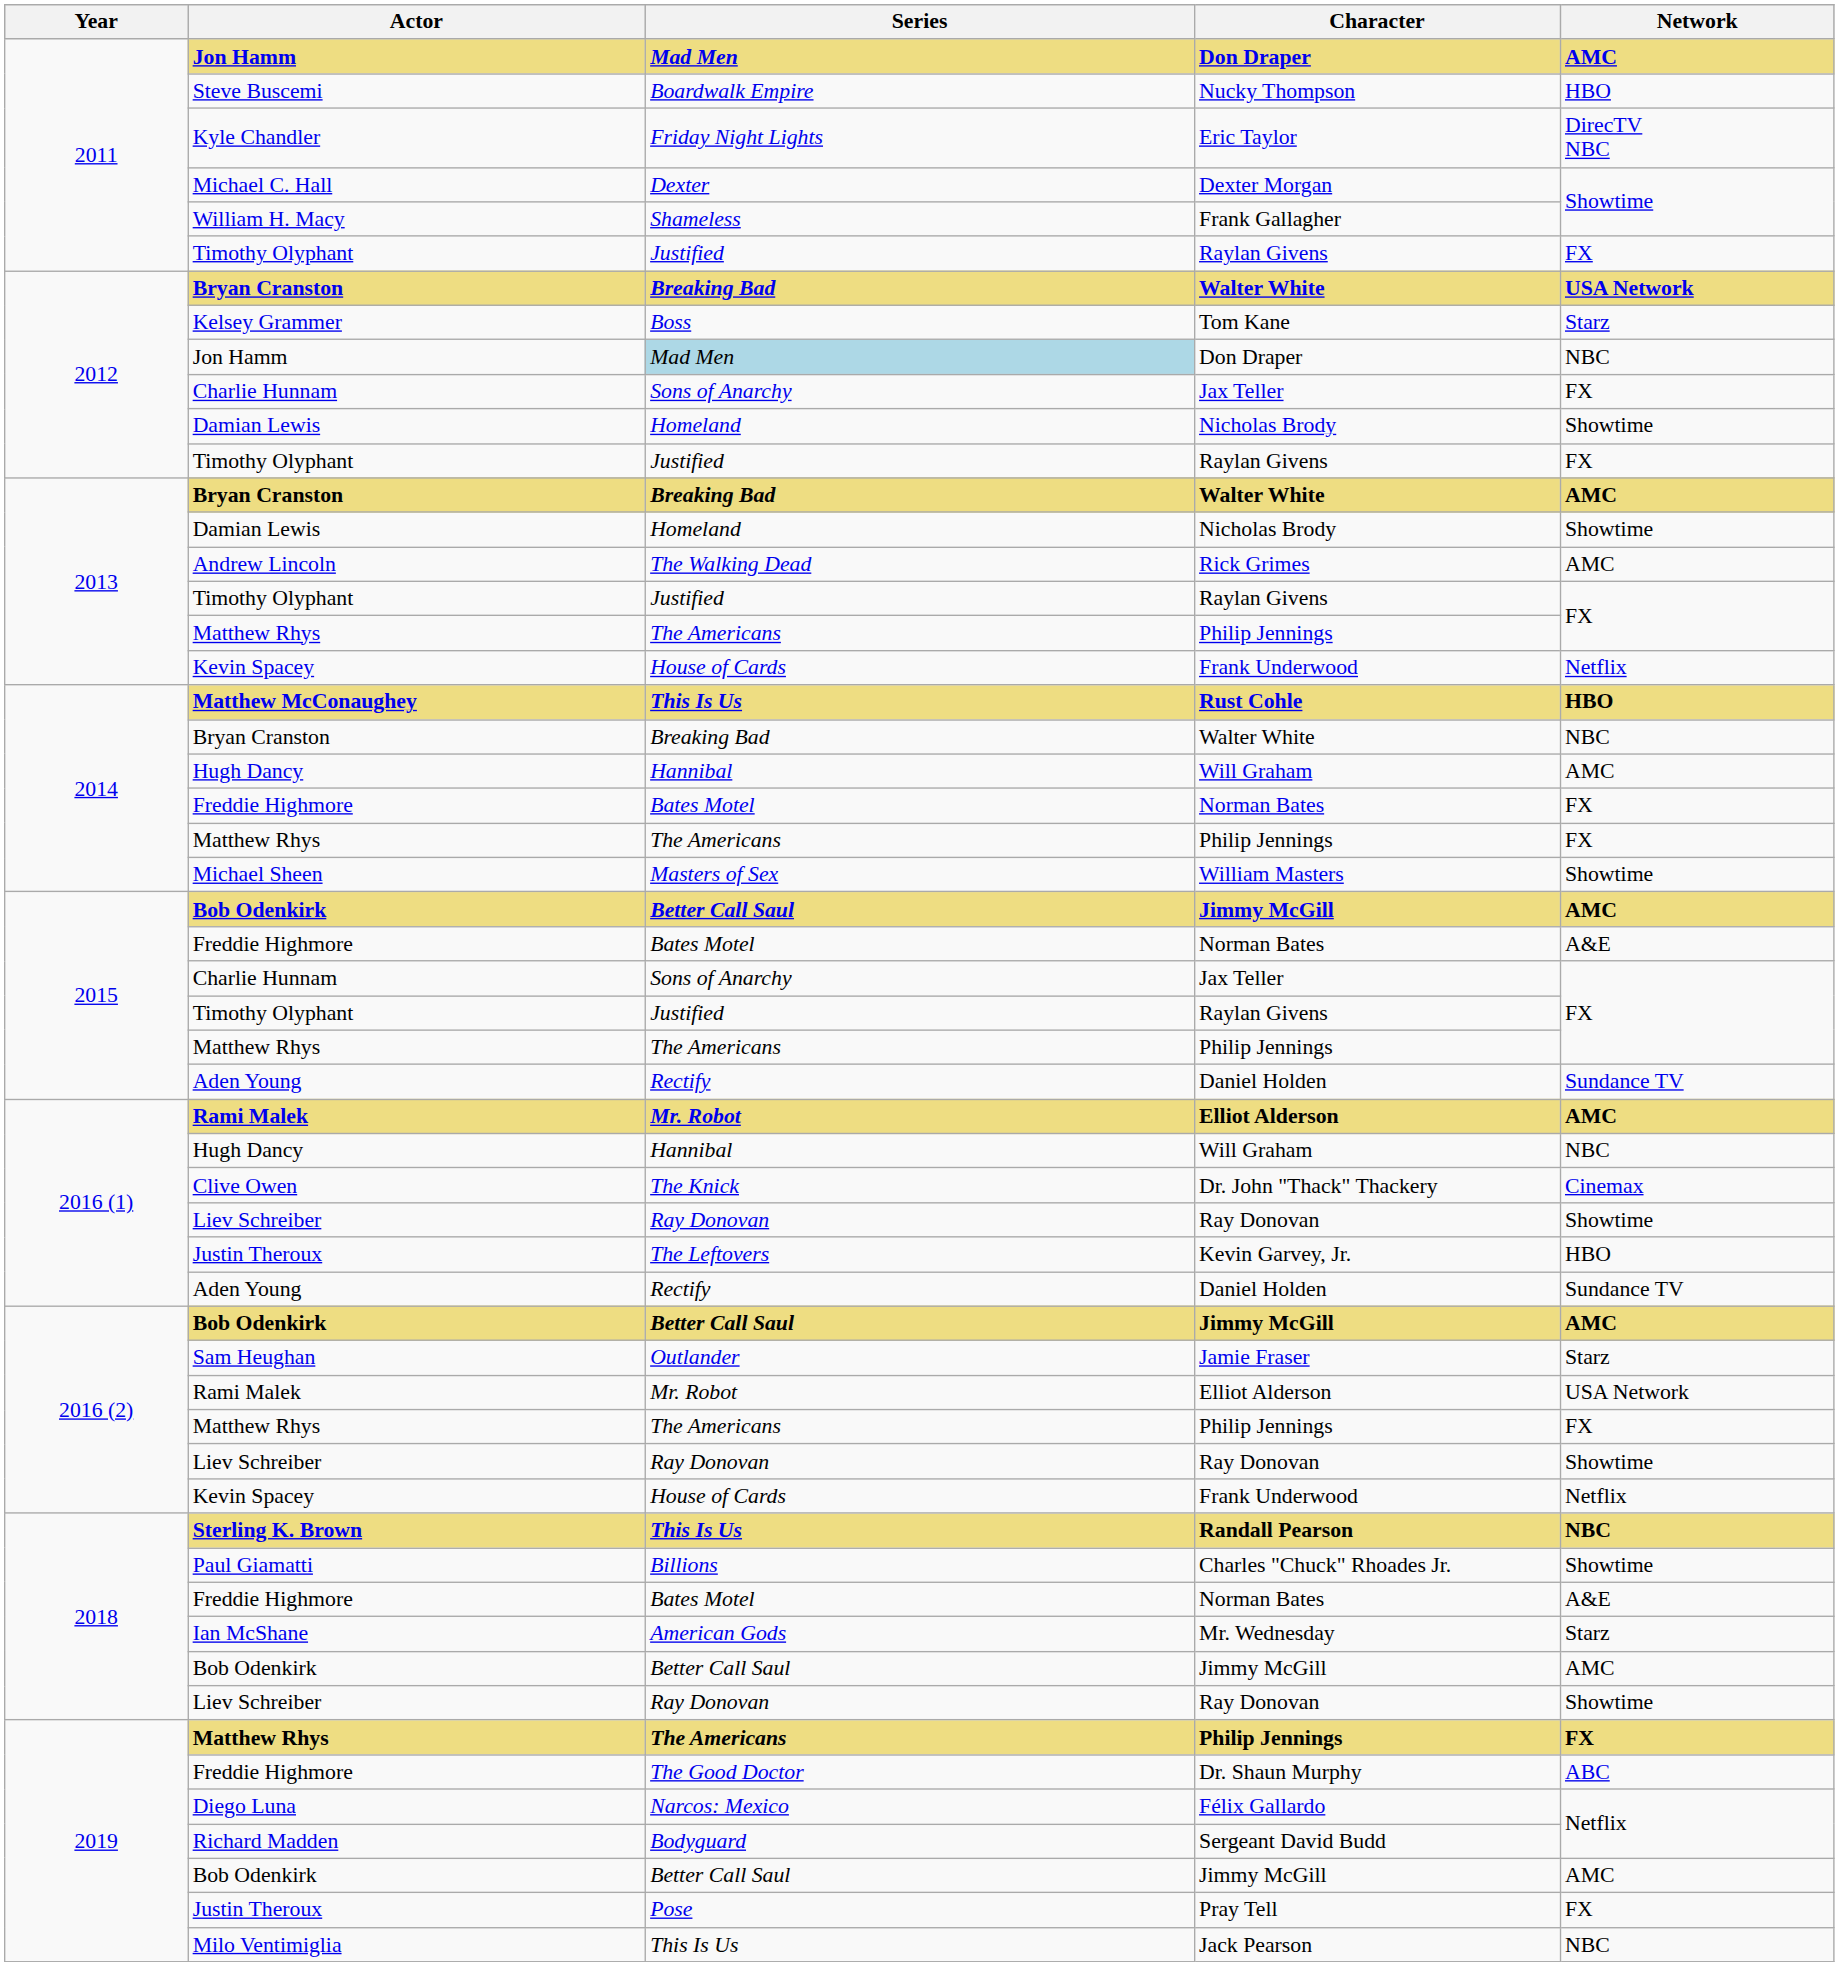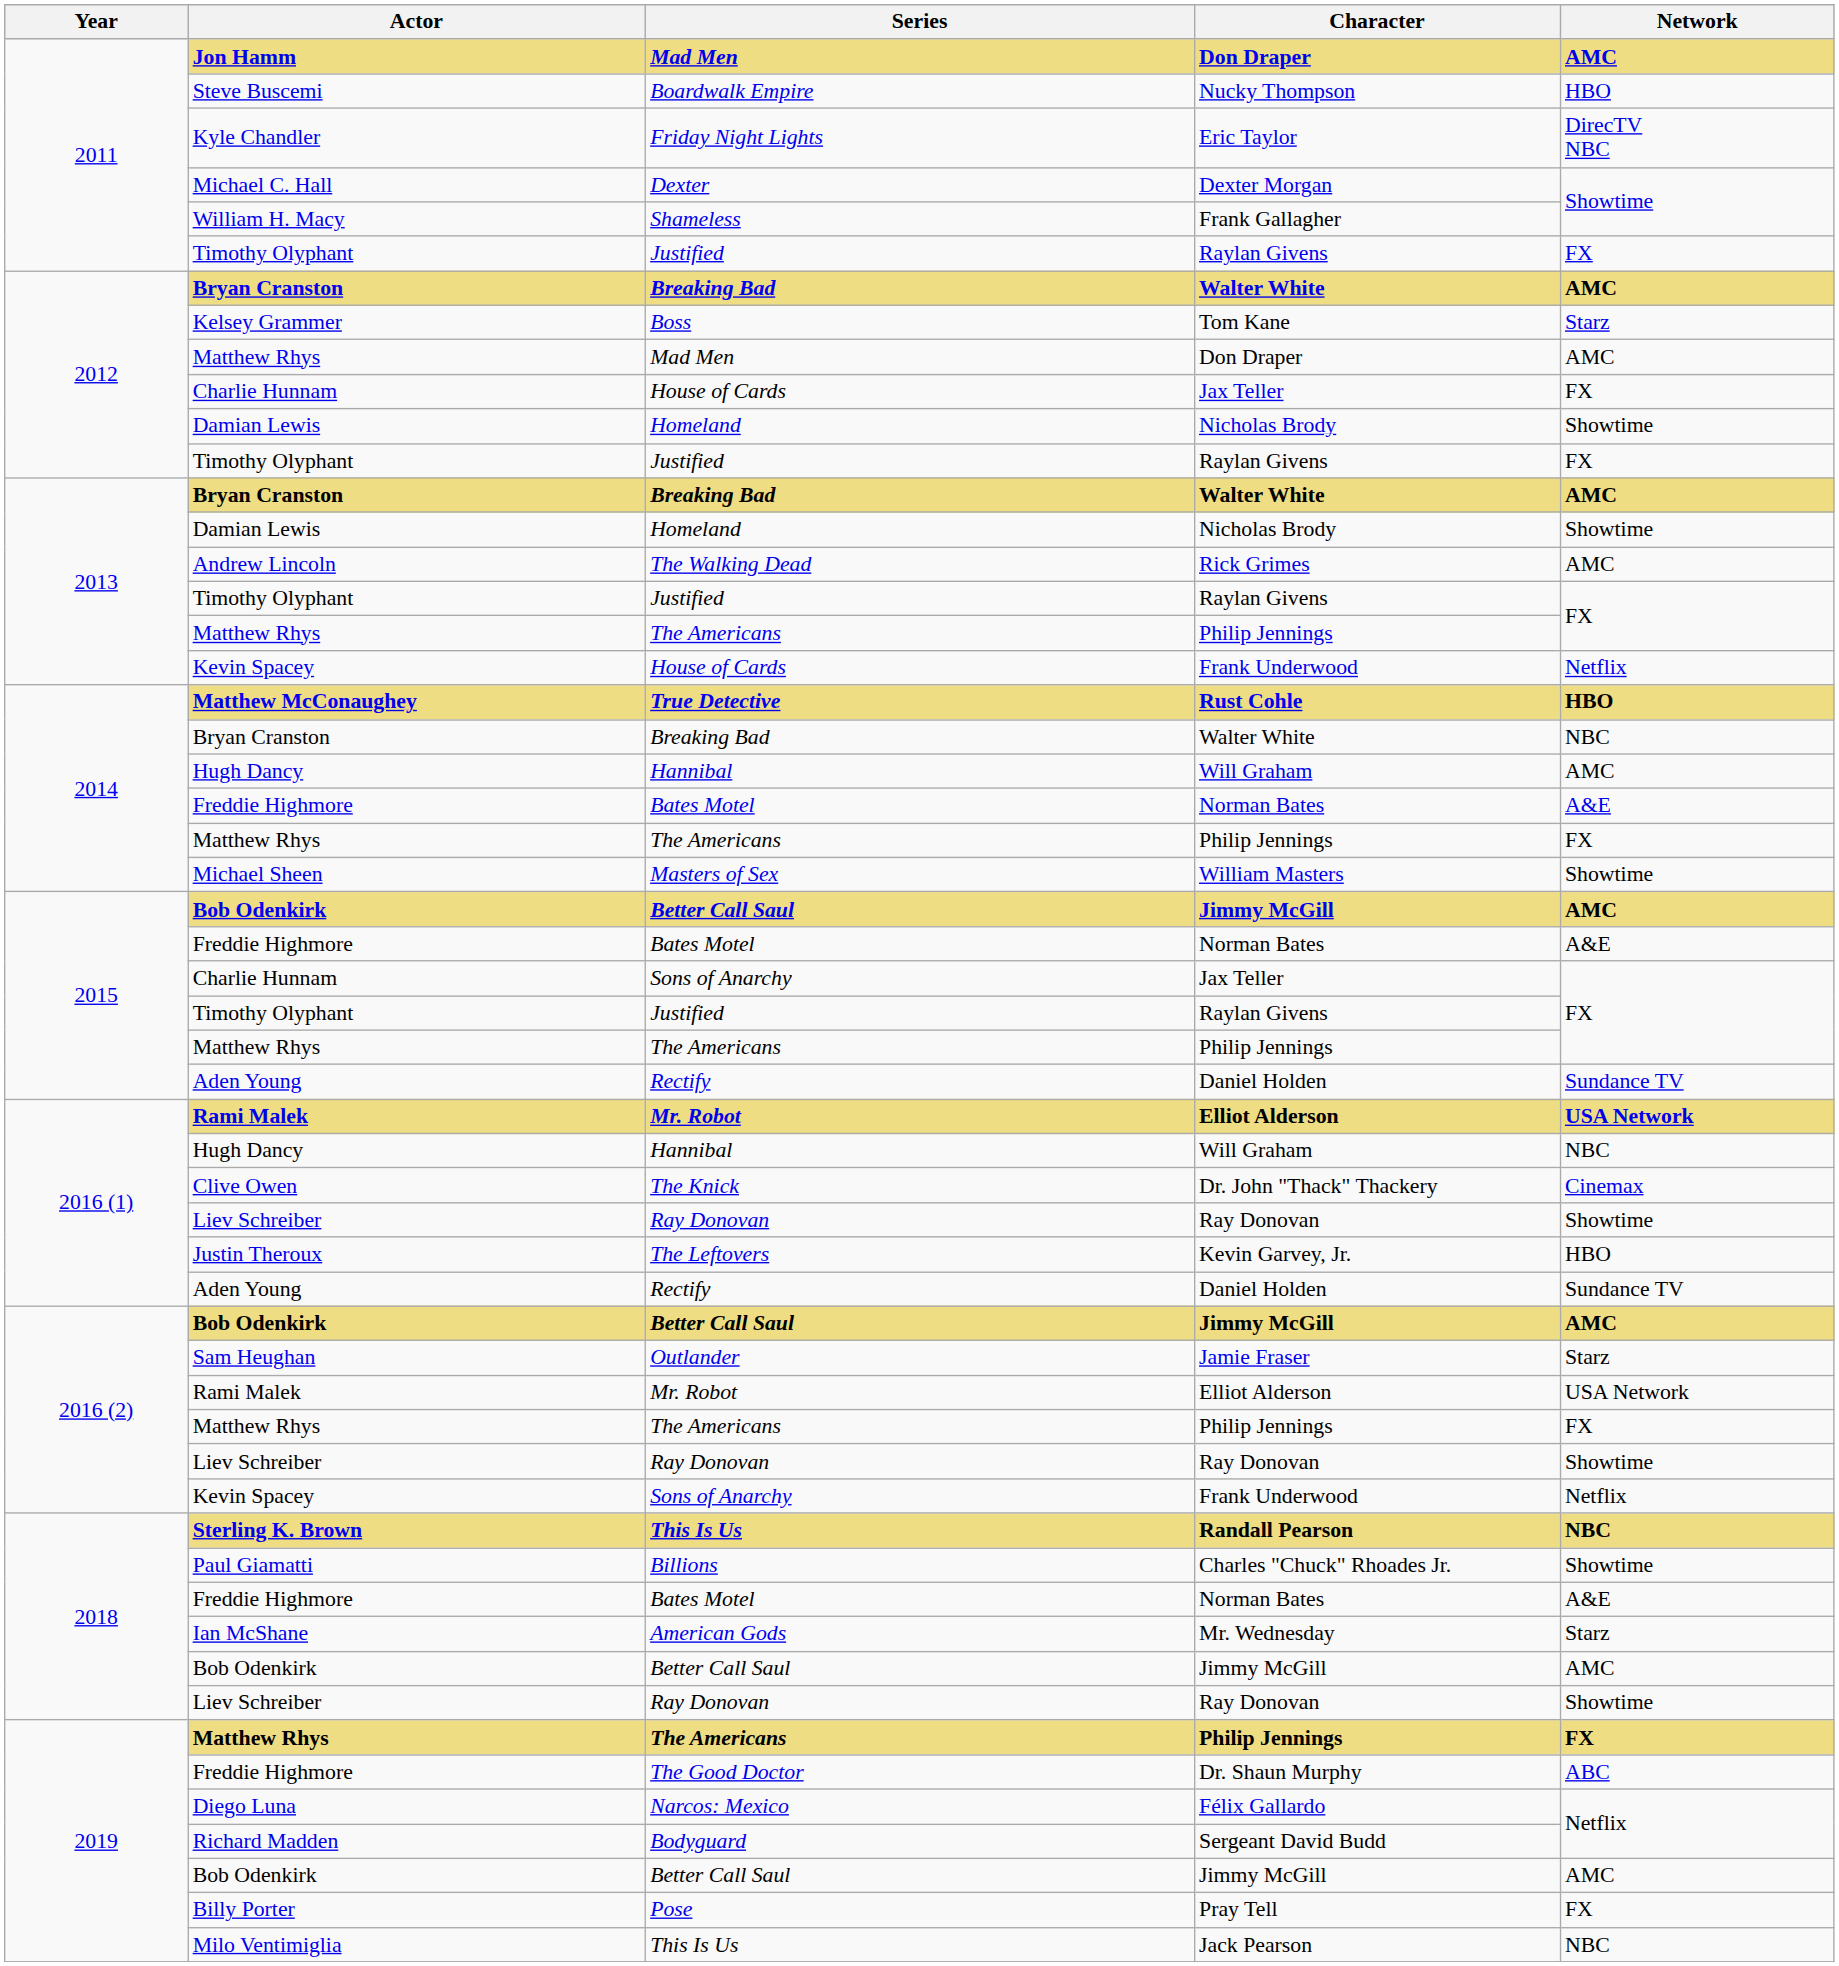(1629, 287) USA Network -> (1591, 287) AMC
(240, 356) Jon Hamm -> (256, 356) Matthew Rhys
(692, 356) lightblue background -> (692, 356) no background
(1587, 356) NBC -> (1590, 356) AMC
(721, 391) Sons of Anarchy -> (718, 391) House of Cards
(696, 701) This Is Us -> (715, 701) True Detective
(1579, 805) FX -> (1588, 805) A&E
(1591, 1116) AMC -> (1629, 1116) USA Network
(718, 1495) House of Cards -> (721, 1495) Sons of Anarchy
(257, 1909) Justin Theroux -> (244, 1909) Billy Porter
